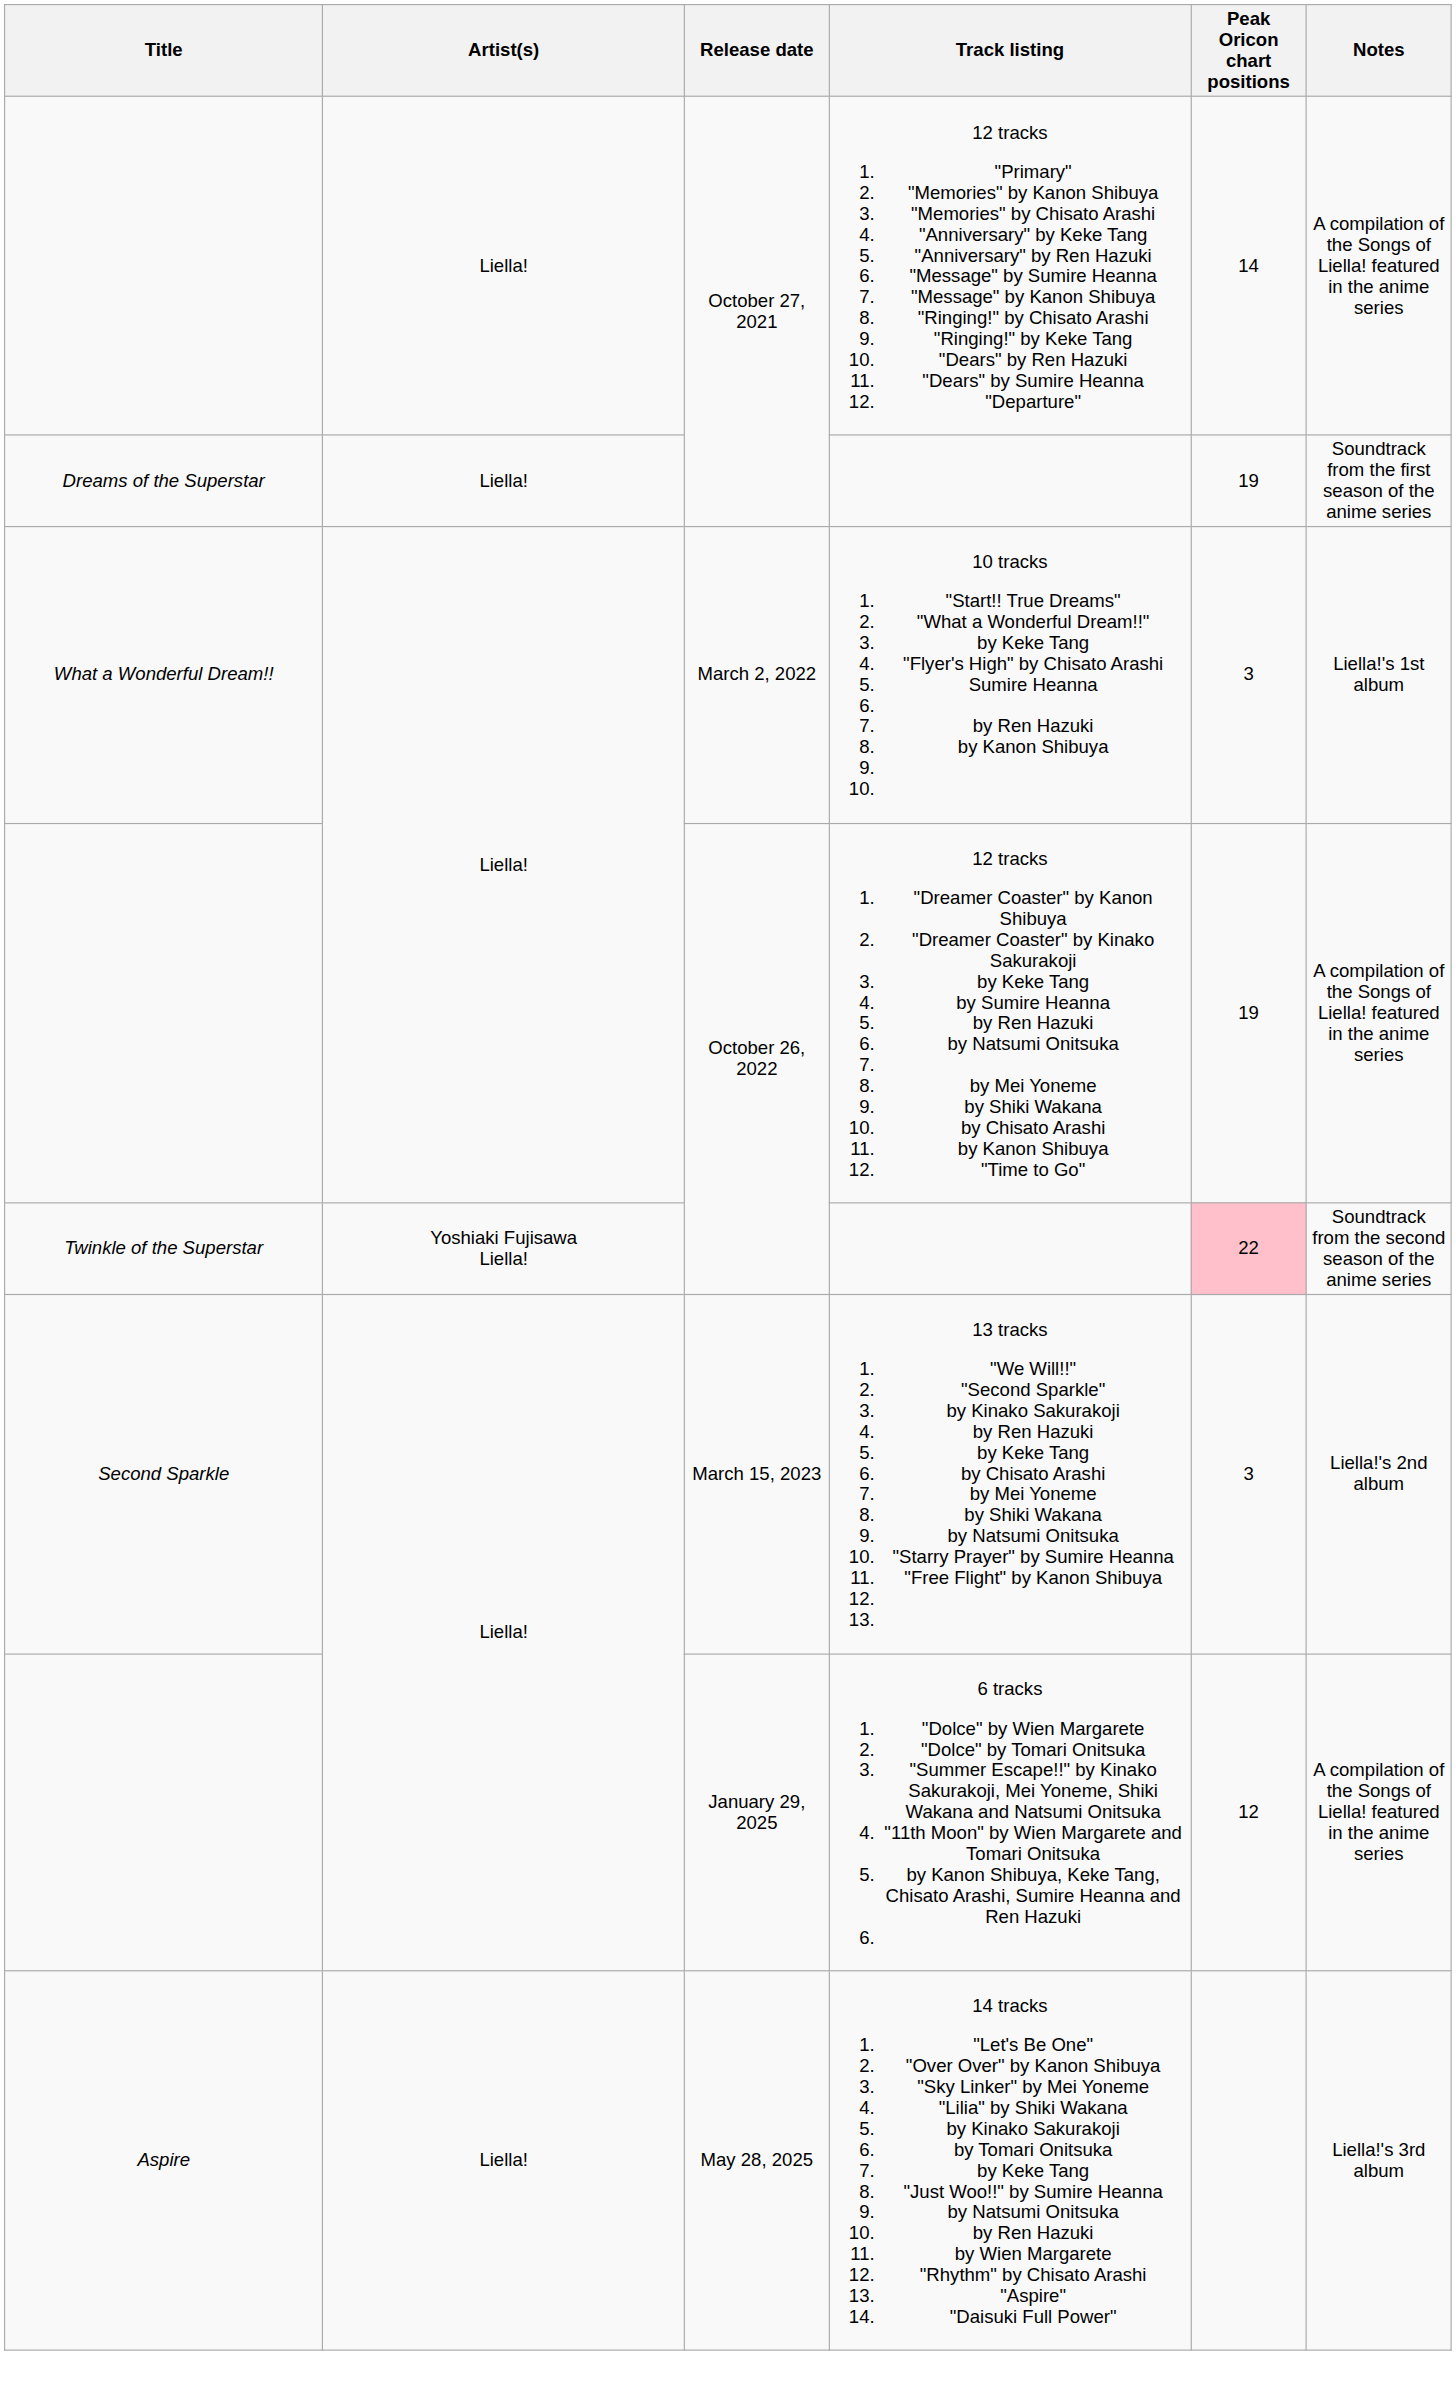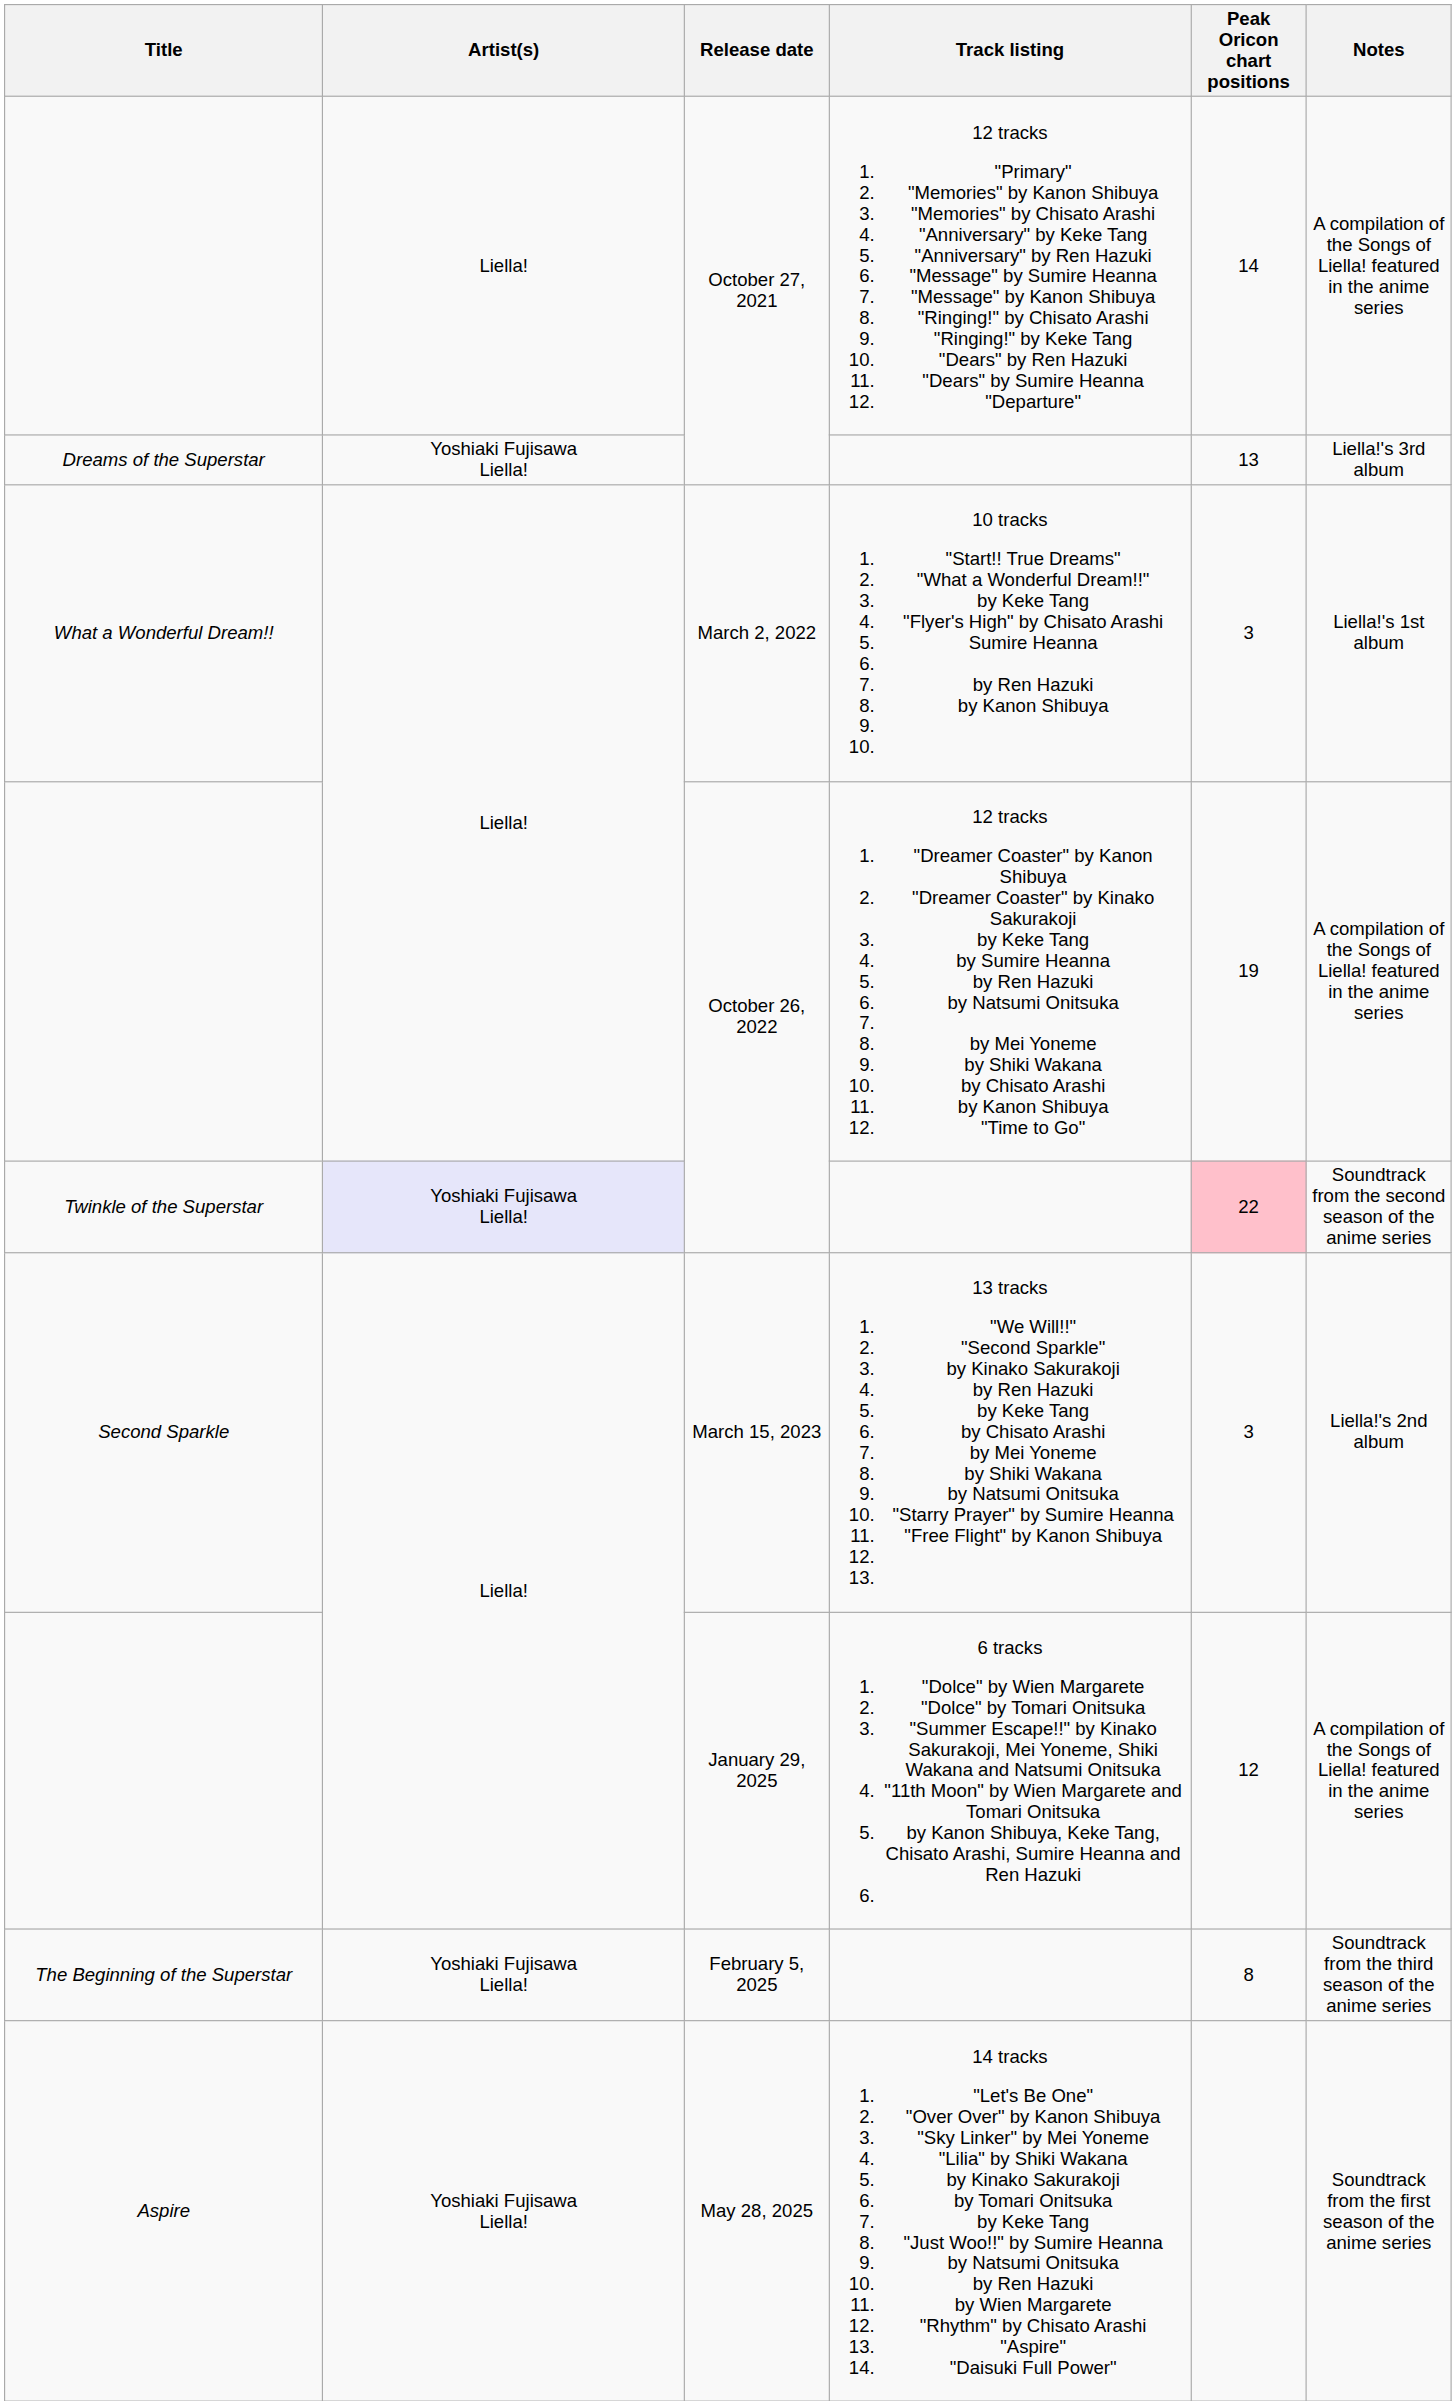(504, 480) Liella! -> (504, 459) Yoshiaki Fujisawa Liella!
(1249, 480) 19 -> (1249, 459) 13
(1379, 480) Soundtrack from the first season of the anime series -> (1379, 459) Liella!'s 3rd album
(504, 1248) no background -> (504, 1206) lavender background
+ row: (164, 1974)
(504, 2160) Liella! -> (504, 2210) Yoshiaki Fujisawa Liella!
(1379, 2160) Liella!'s 3rd album -> (1379, 2210) Soundtrack from the first season of the anime series
